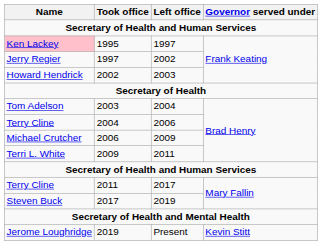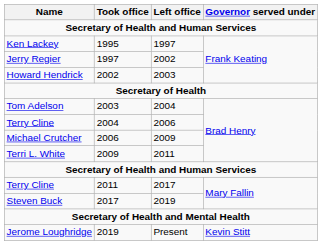(33, 43) pink background -> (33, 43) no background
